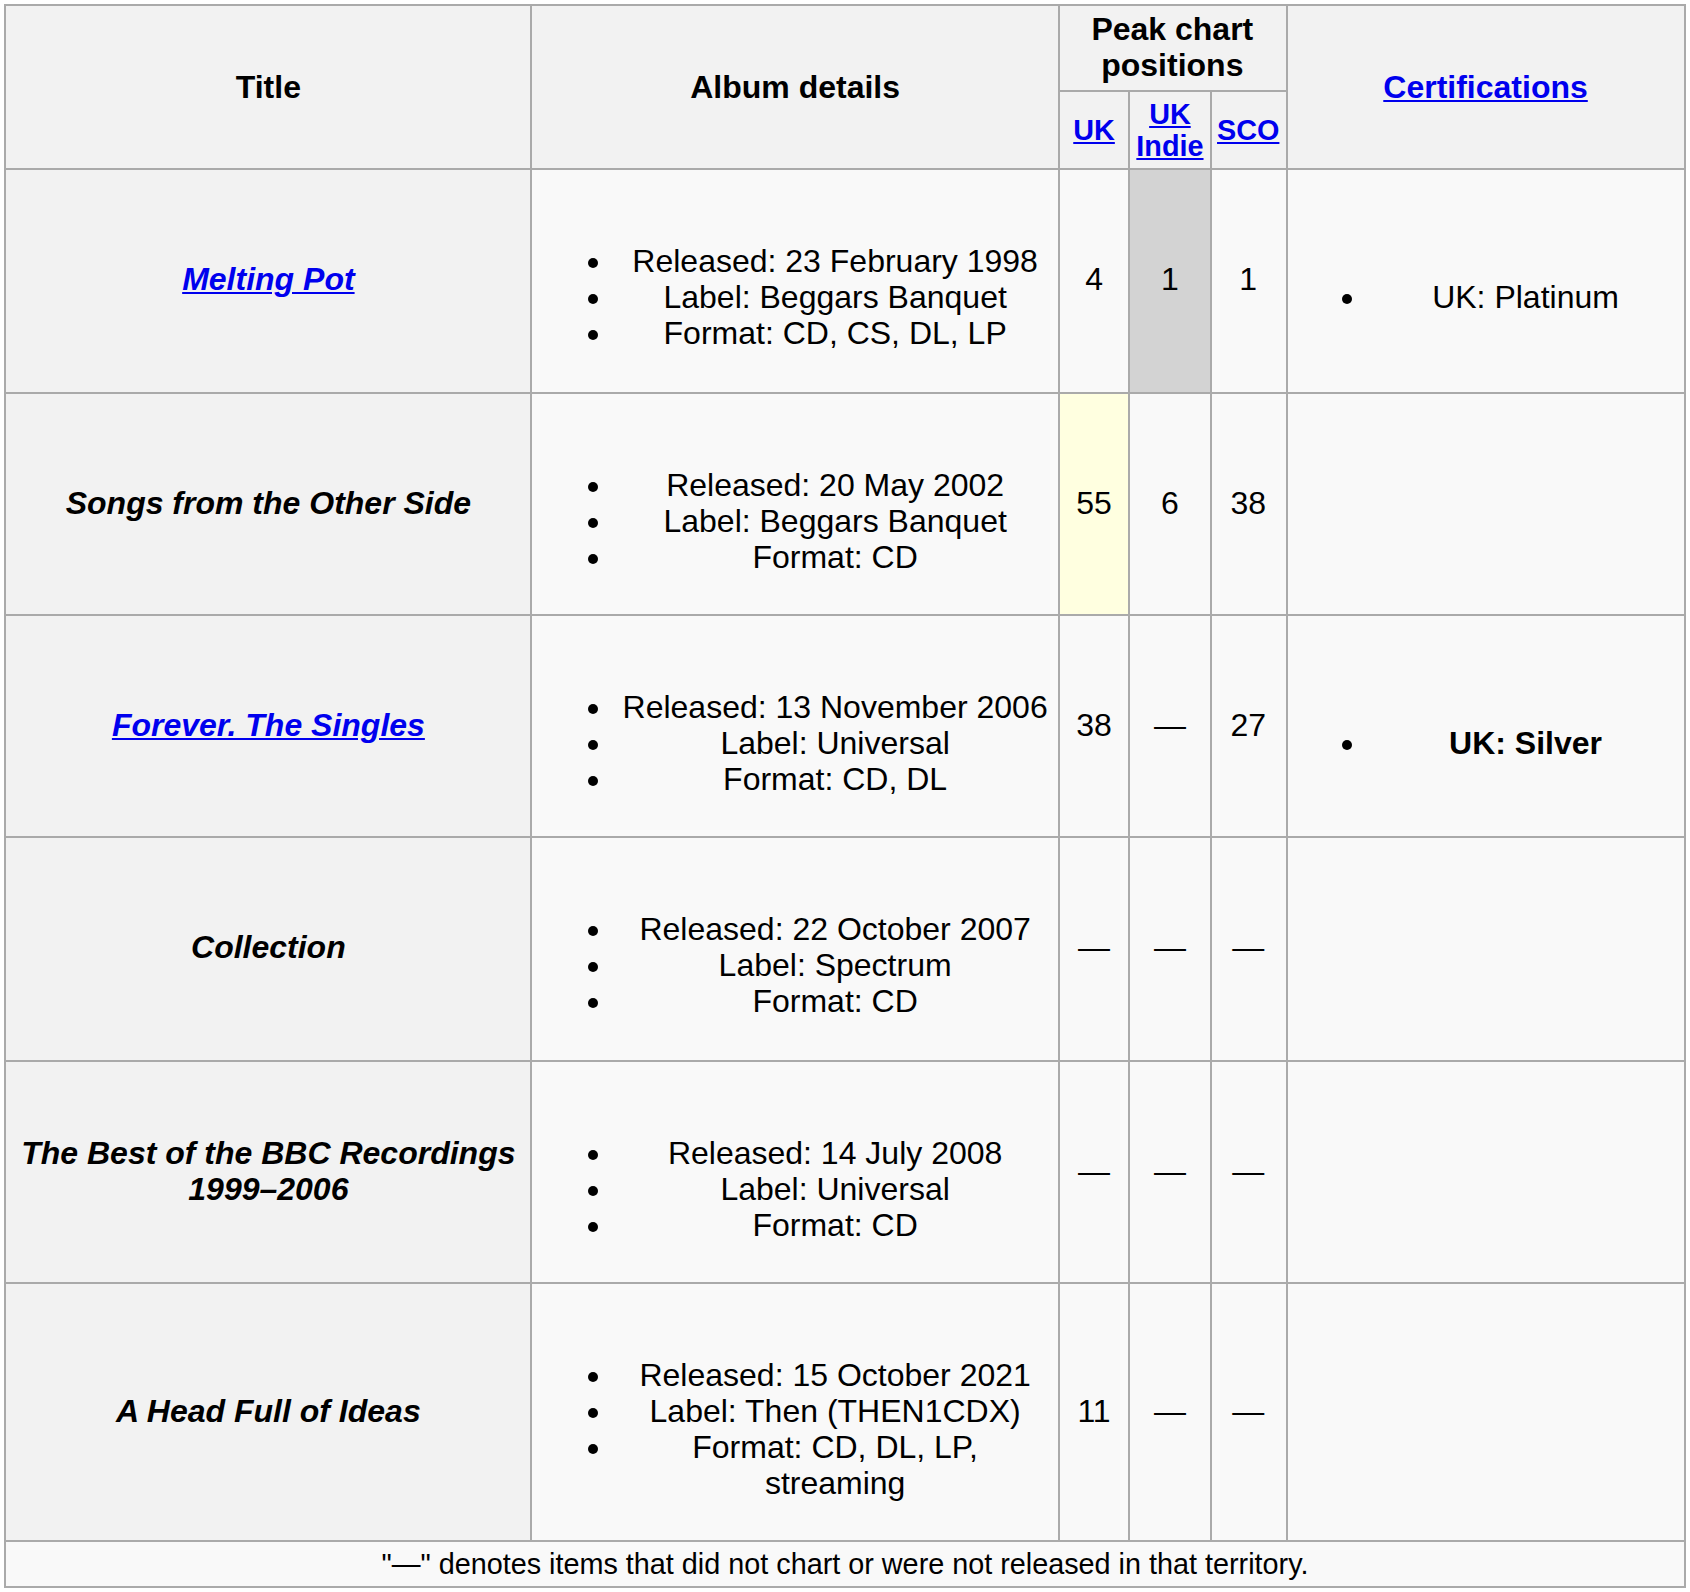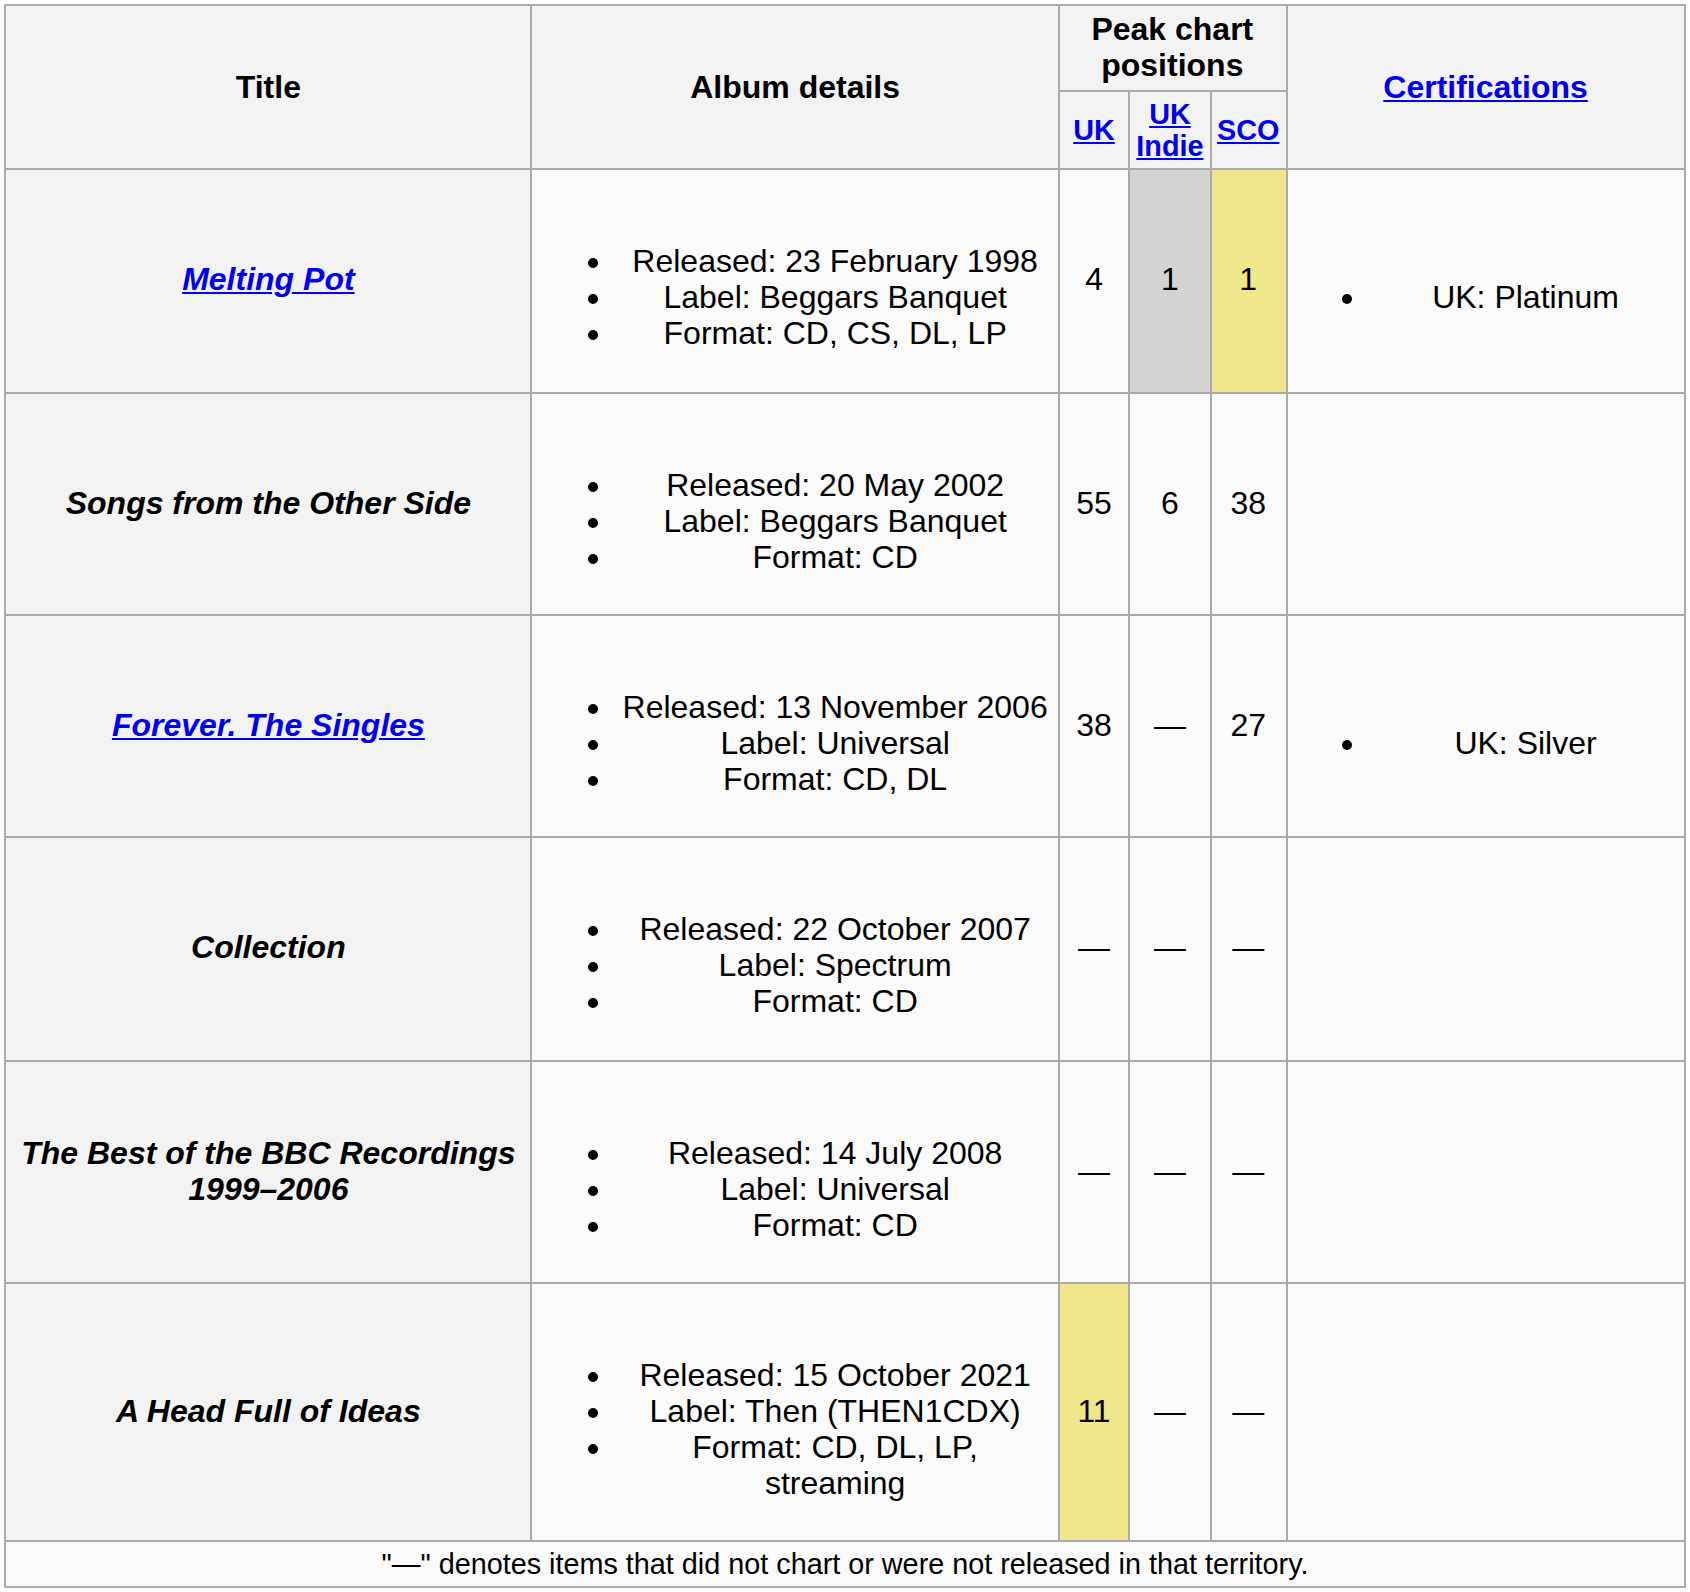(1248, 280) no background -> (1248, 280) khaki background
(1094, 502) lightyellow background -> (1094, 502) no background
(1486, 744) bold -> (1486, 744) normal
(1094, 1411) no background -> (1094, 1411) khaki background
